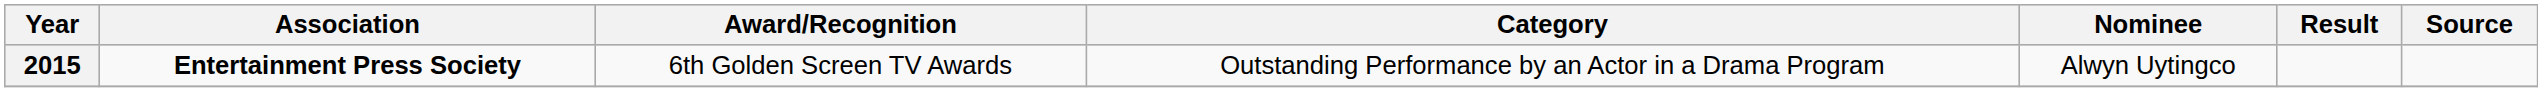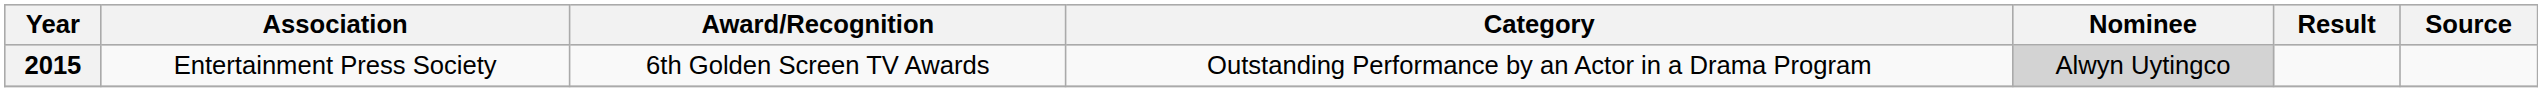(347, 65) bold -> (335, 65) normal
(2148, 65) no background -> (2143, 65) lightgrey background
